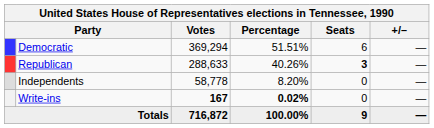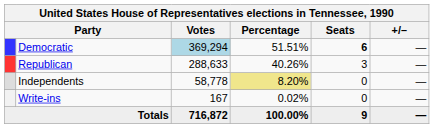(208, 47) no background -> (208, 47) lightblue background
(364, 47) normal -> (364, 47) bold
(364, 64) bold -> (364, 64) normal
(293, 81) no background -> (293, 81) khaki background
(219, 99) bold -> (219, 99) normal
(293, 99) bold -> (293, 99) normal
